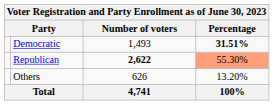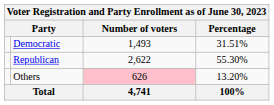(232, 44) bold -> (232, 44) normal
(139, 60) bold -> (139, 60) normal
(232, 60) lightsalmon background -> (232, 60) no background
(139, 76) no background -> (139, 76) pink background
